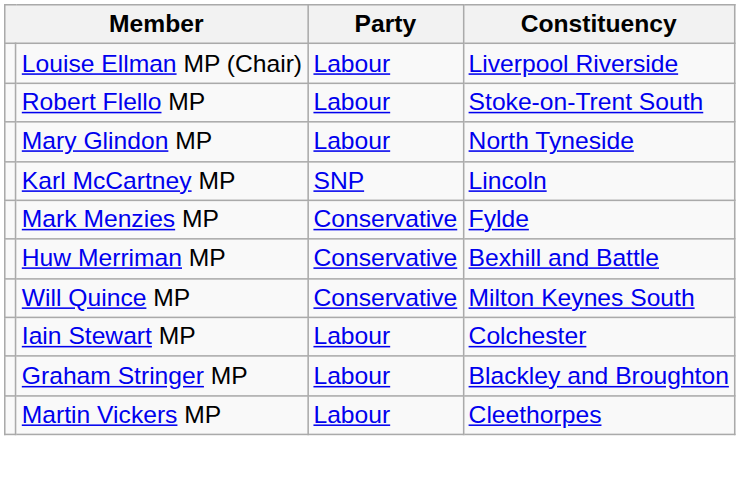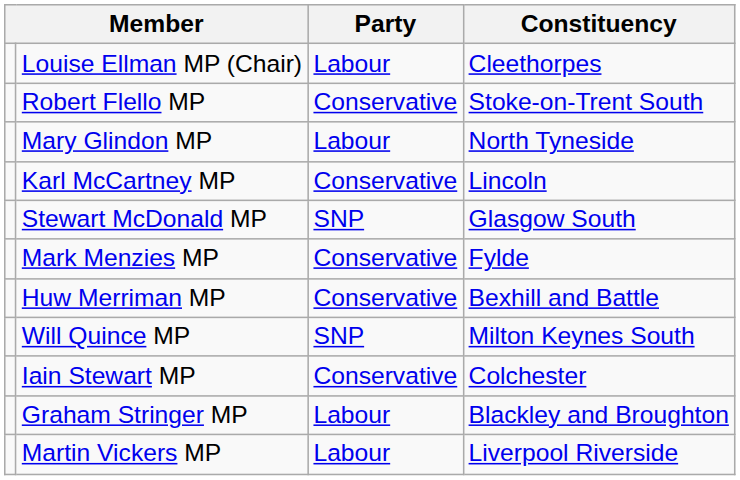(573, 63) Liverpool Riverside -> (535, 63) Cleethorpes
(352, 102) Labour -> (385, 102) Conservative
(339, 180) SNP -> (385, 180) Conservative
+ row: (144, 219)
(385, 297) Conservative -> (339, 336) SNP
(352, 336) Labour -> (385, 375) Conservative
(535, 414) Cleethorpes -> (573, 453) Liverpool Riverside
